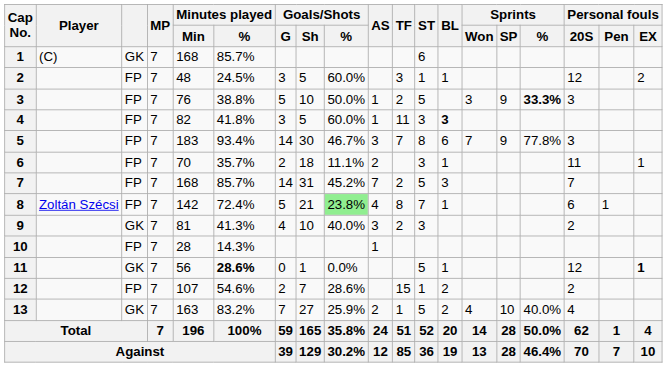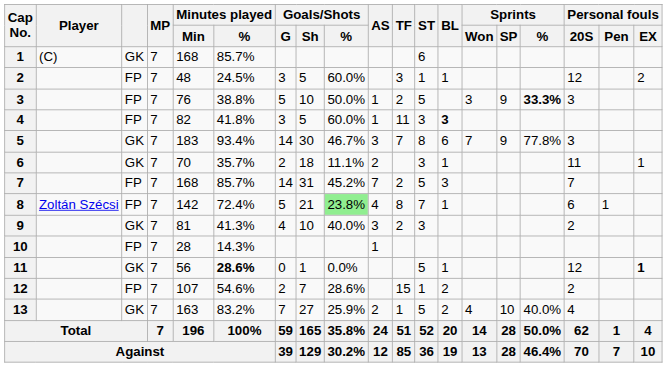(133, 141) FP -> (134, 141) GK
(133, 162) FP -> (134, 162) GK
